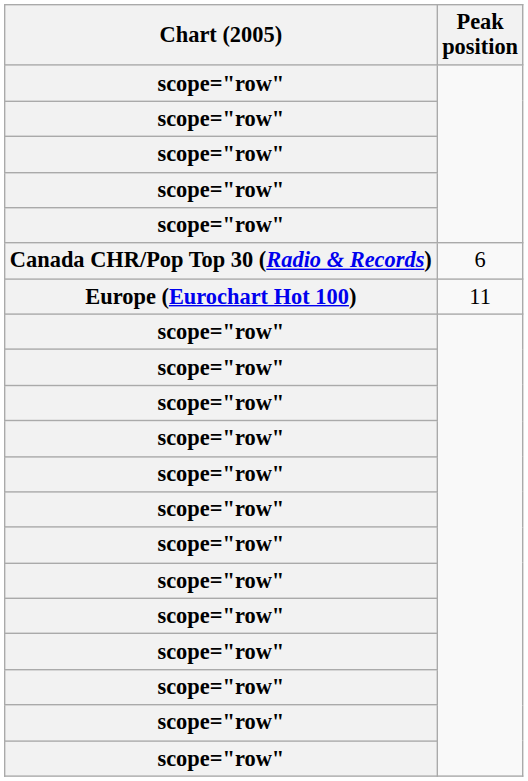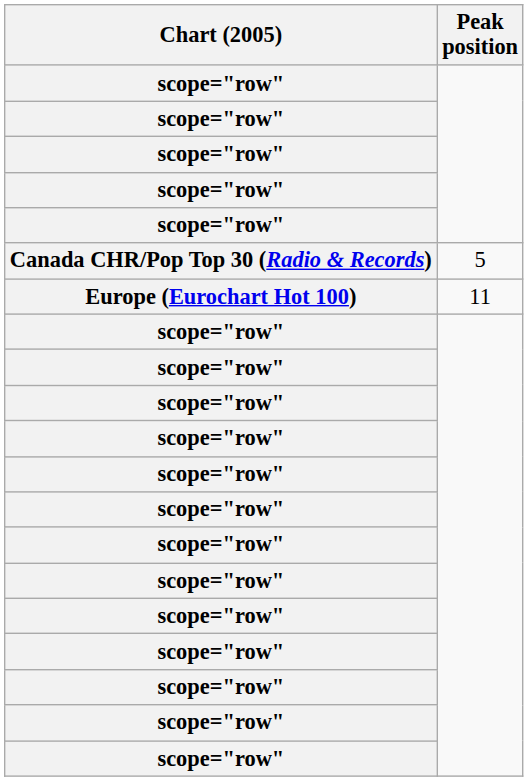(480, 260) 6 -> (480, 260) 5
